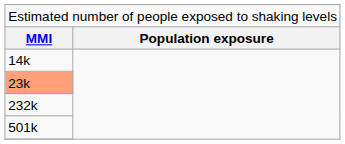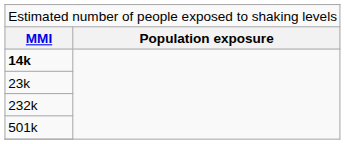(19, 60) normal -> (20, 60) bold
(19, 83) lightsalmon background -> (19, 83) no background
